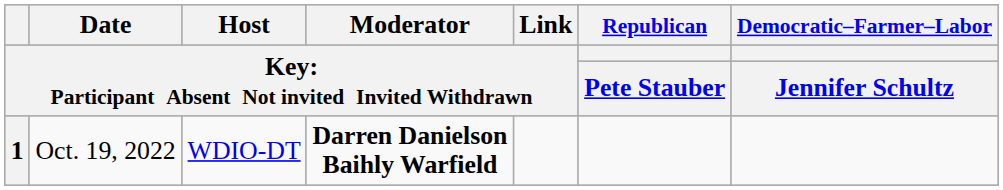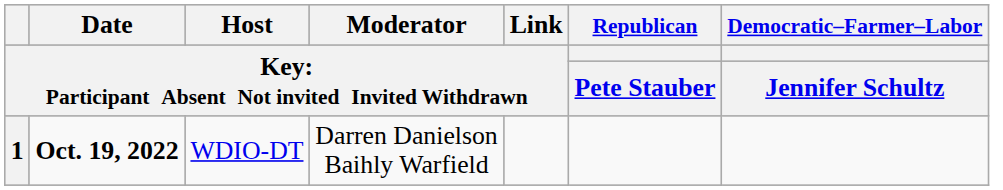(106, 150) normal -> (107, 150) bold
(410, 150) bold -> (407, 150) normal
